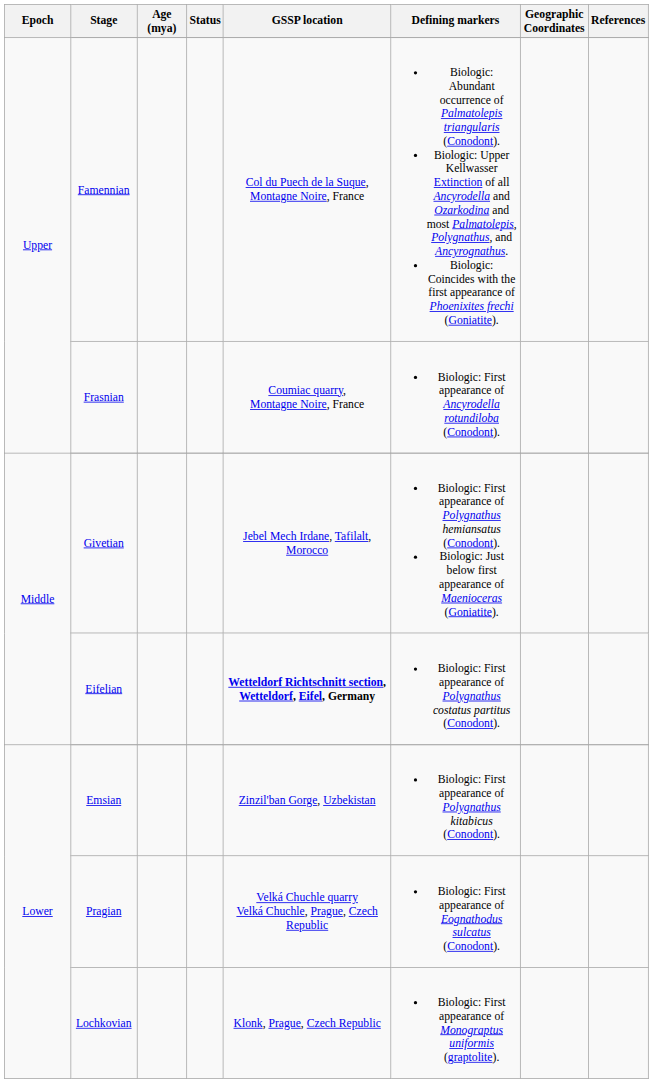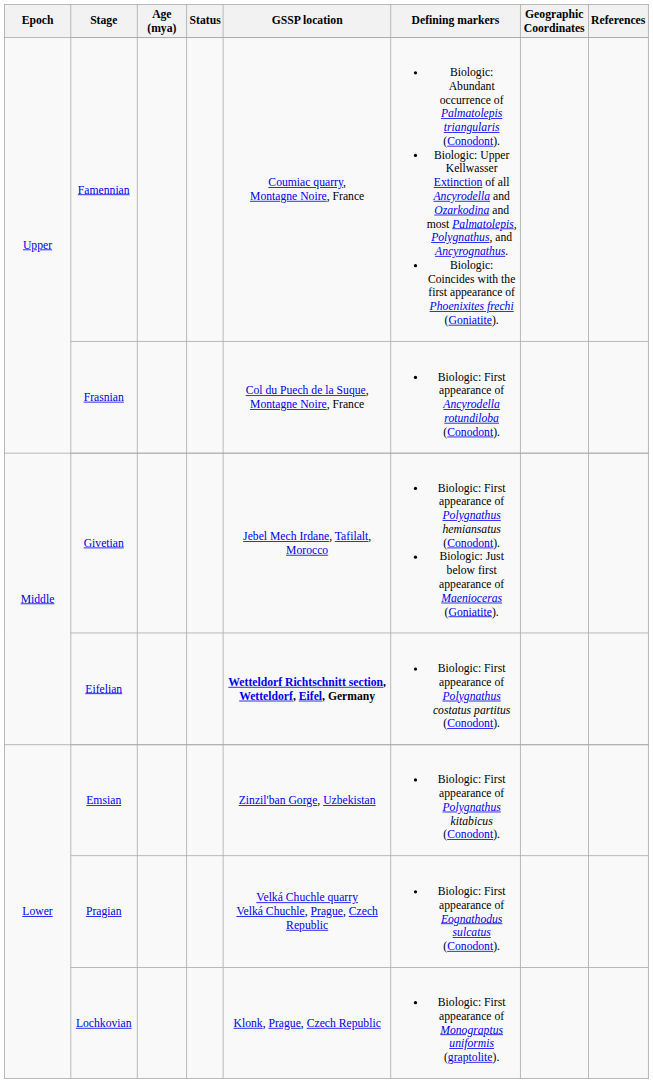(307, 189) Col du Puech de la Suque, Montagne Noire, France -> (307, 189) Coumiac quarry, Montagne Noire, France
(307, 397) Coumiac quarry, Montagne Noire, France -> (307, 397) Col du Puech de la Suque, Montagne Noire, France
